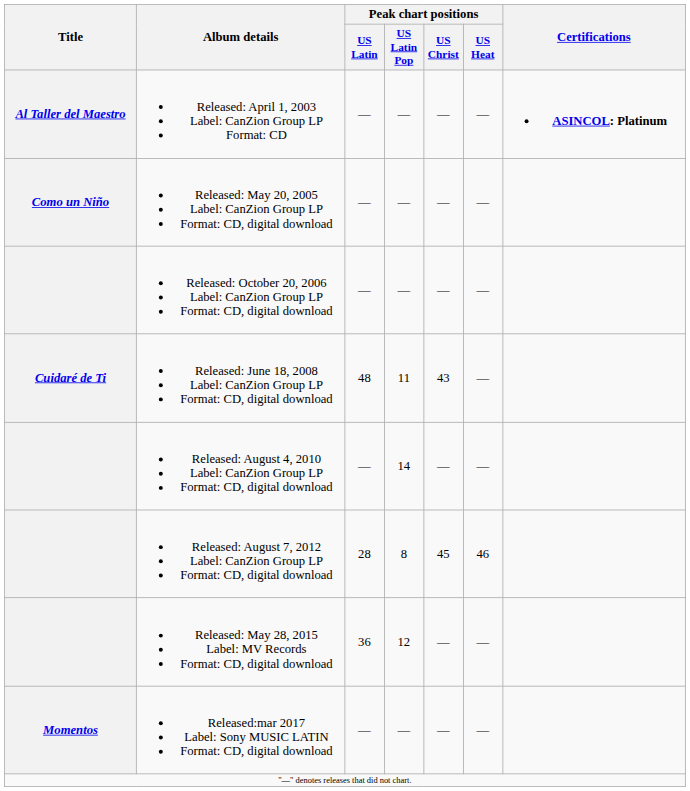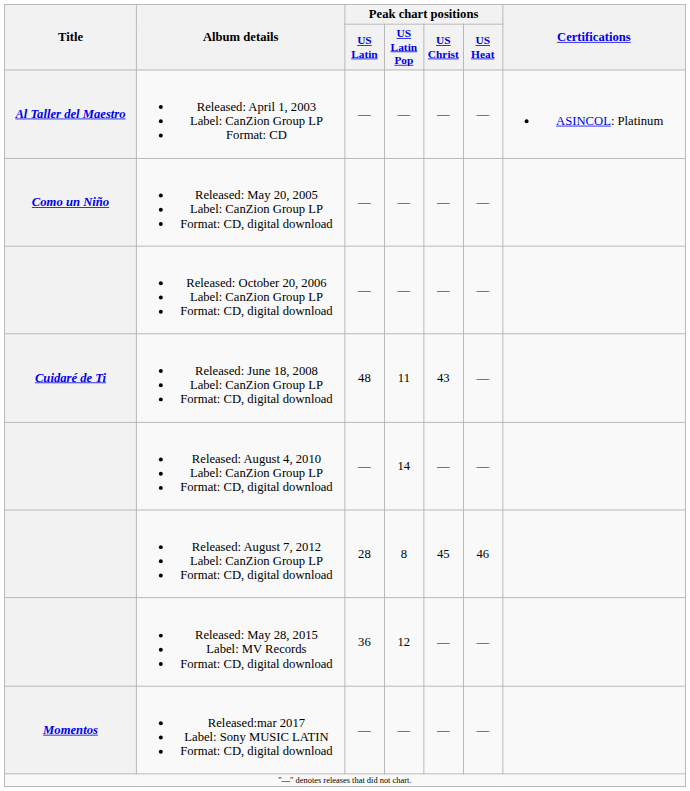(594, 121) bold -> (594, 121) normal
